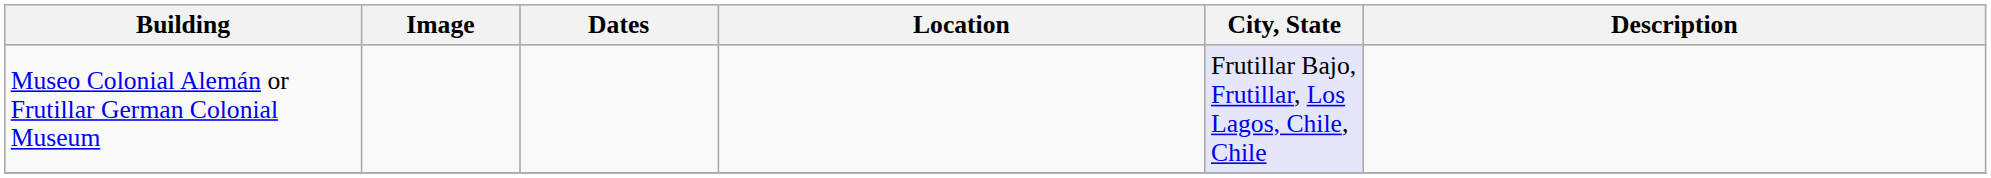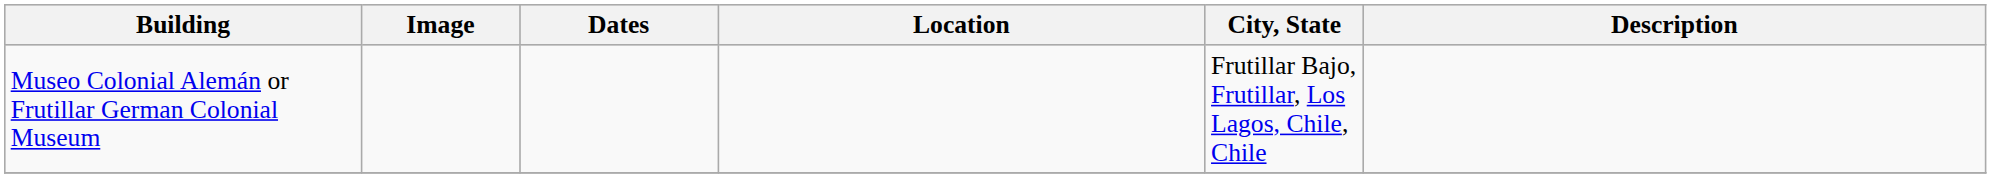(1284, 108) lavender background -> (1284, 108) no background
